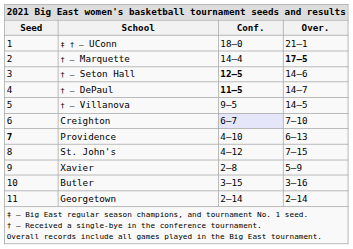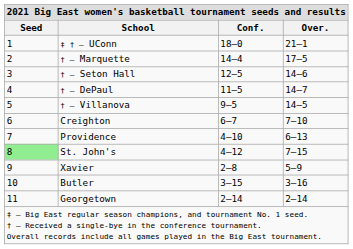(296, 58) bold -> (296, 58) normal
(231, 74) bold -> (231, 74) normal
(231, 89) bold -> (231, 89) normal
(229, 121) lavender background -> (229, 121) no background
(9, 136) bold -> (9, 136) normal
(9, 152) no background -> (9, 152) lightgreen background
